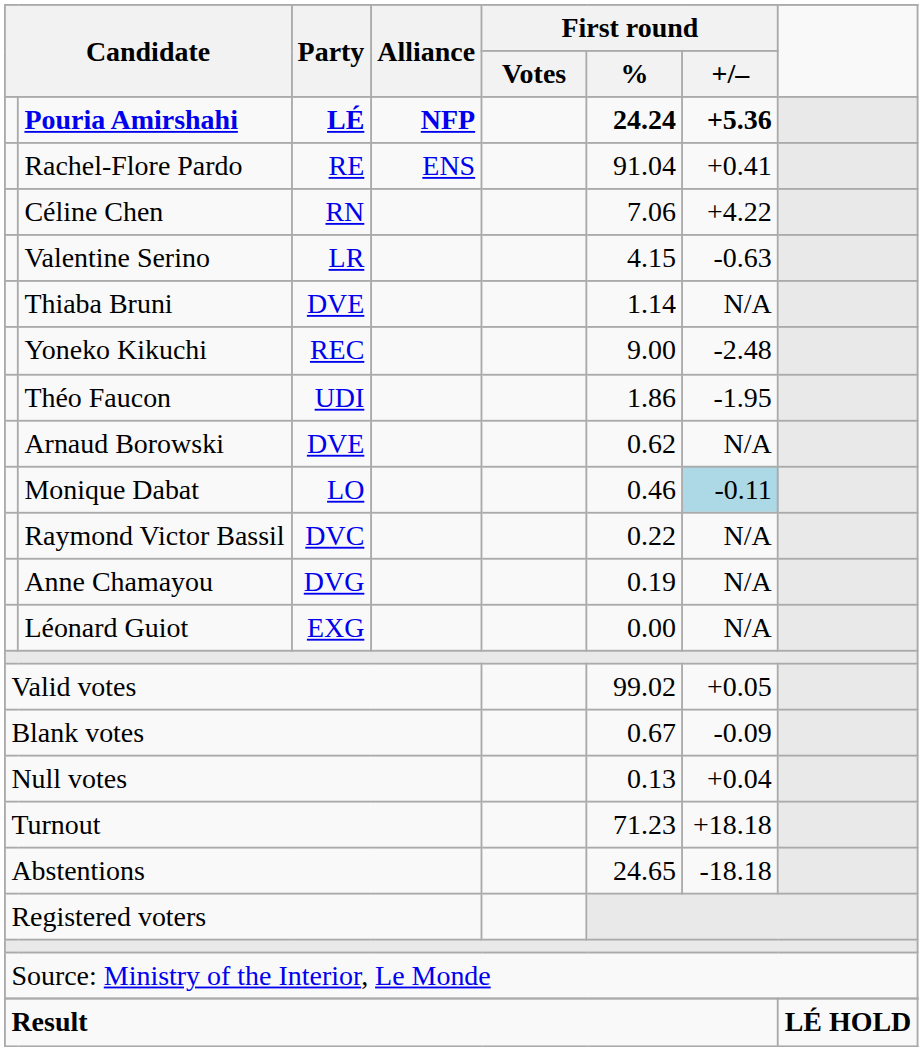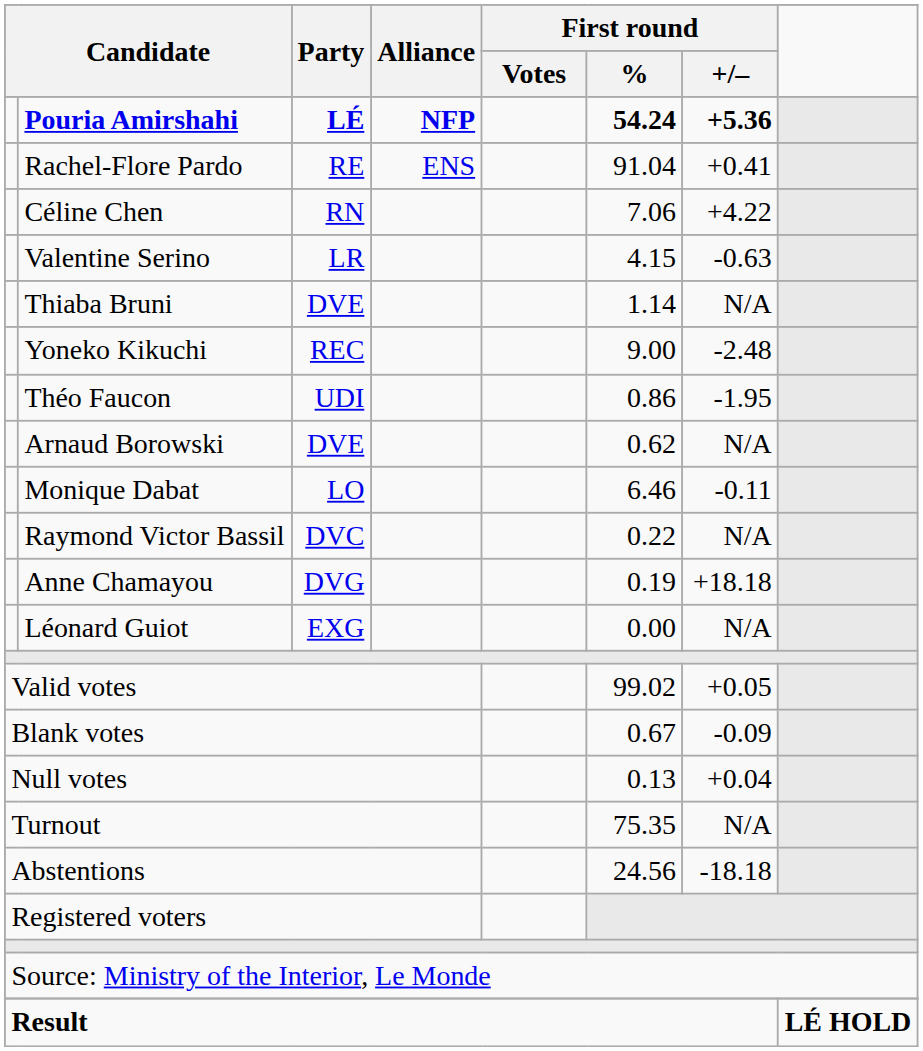(644, 119) 24.24 -> (644, 119) 54.24
(651, 396) 1.86 -> (651, 396) 0.86
(651, 488) 0.46 -> (651, 488) 6.46
(743, 488) lightblue background -> (743, 488) no background
(748, 581) N/A -> (732, 581) +18.18
(644, 824) 71.23 -> (644, 824) 75.35
(732, 824) +18.18 -> (748, 824) N/A
(644, 870) 24.65 -> (644, 870) 24.56
